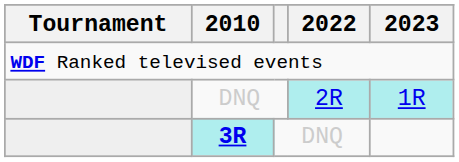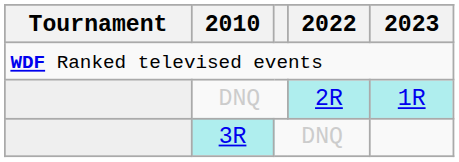(233, 137) bold -> (233, 137) normal
